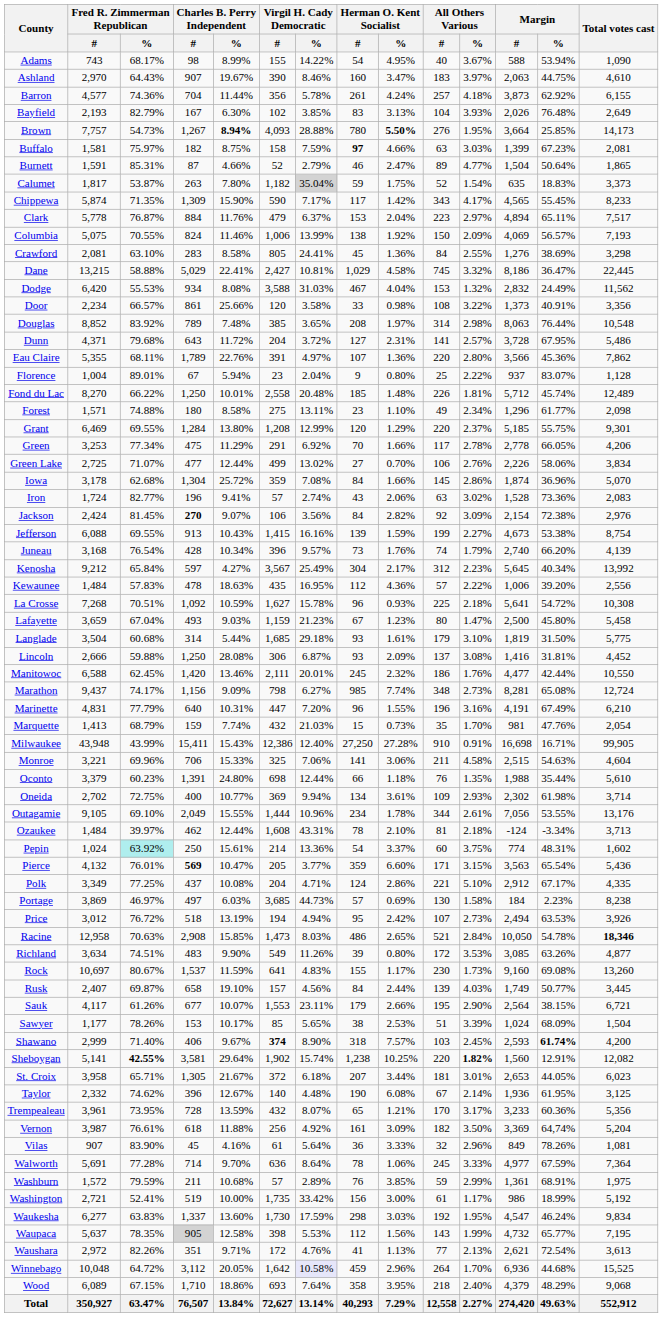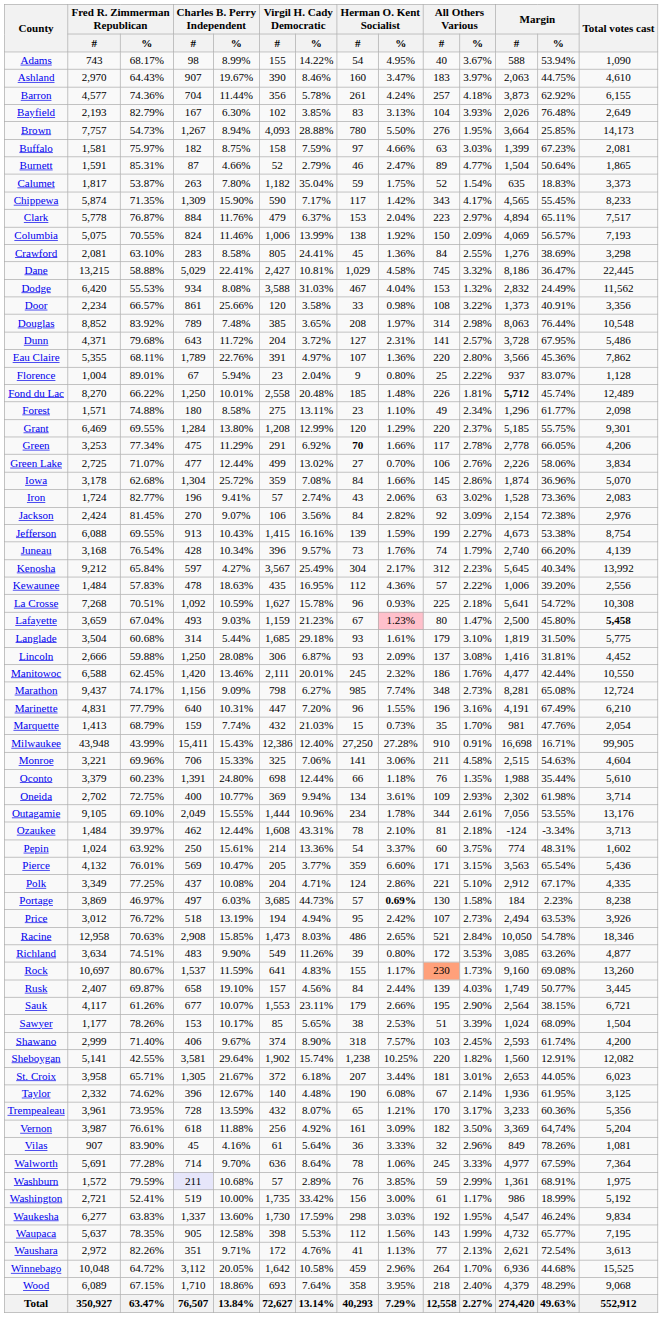(236, 130) bold -> (236, 130) normal
(401, 130) bold -> (401, 130) normal
(358, 148) bold -> (358, 148) normal
(316, 183) lightgrey background -> (316, 183) no background
(517, 393) normal -> (517, 393) bold
(358, 445) normal -> (358, 445) bold
(193, 515) bold -> (193, 515) normal
(401, 620) no background -> (401, 620) pink background
(618, 620) normal -> (618, 620) bold
(147, 848) paleturquoise background -> (147, 848) no background
(193, 866) bold -> (193, 866) normal
(401, 901) normal -> (401, 901) bold
(618, 936) bold -> (618, 936) normal
(441, 971) no background -> (441, 971) lightsalmon background
(277, 1041) bold -> (277, 1041) normal
(558, 1041) bold -> (558, 1041) normal
(147, 1058) bold -> (147, 1058) normal
(478, 1058) bold -> (478, 1058) normal
(193, 1181) no background -> (193, 1181) lavender background
(193, 1233) lightgrey background -> (193, 1233) no background
(316, 1268) lavender background -> (316, 1268) no background
